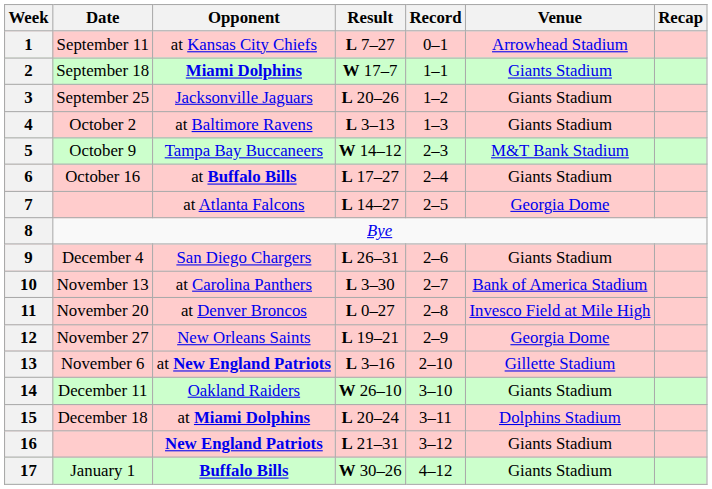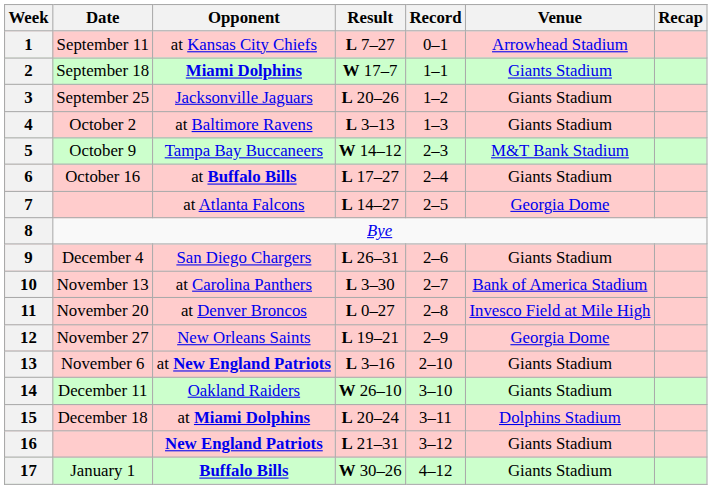(560, 364) Gillette Stadium -> (560, 364) Giants Stadium
